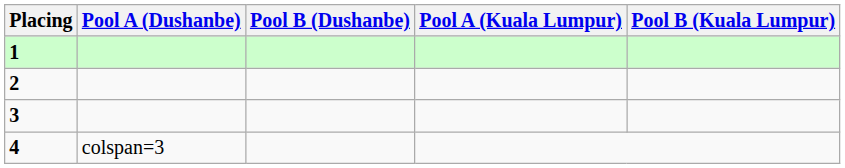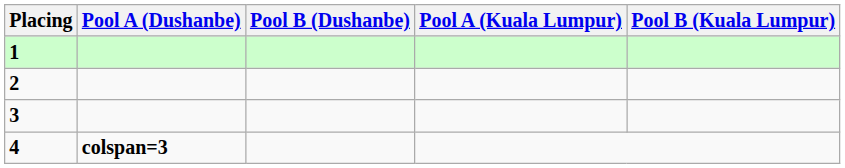(123, 147) normal -> (125, 147) bold
